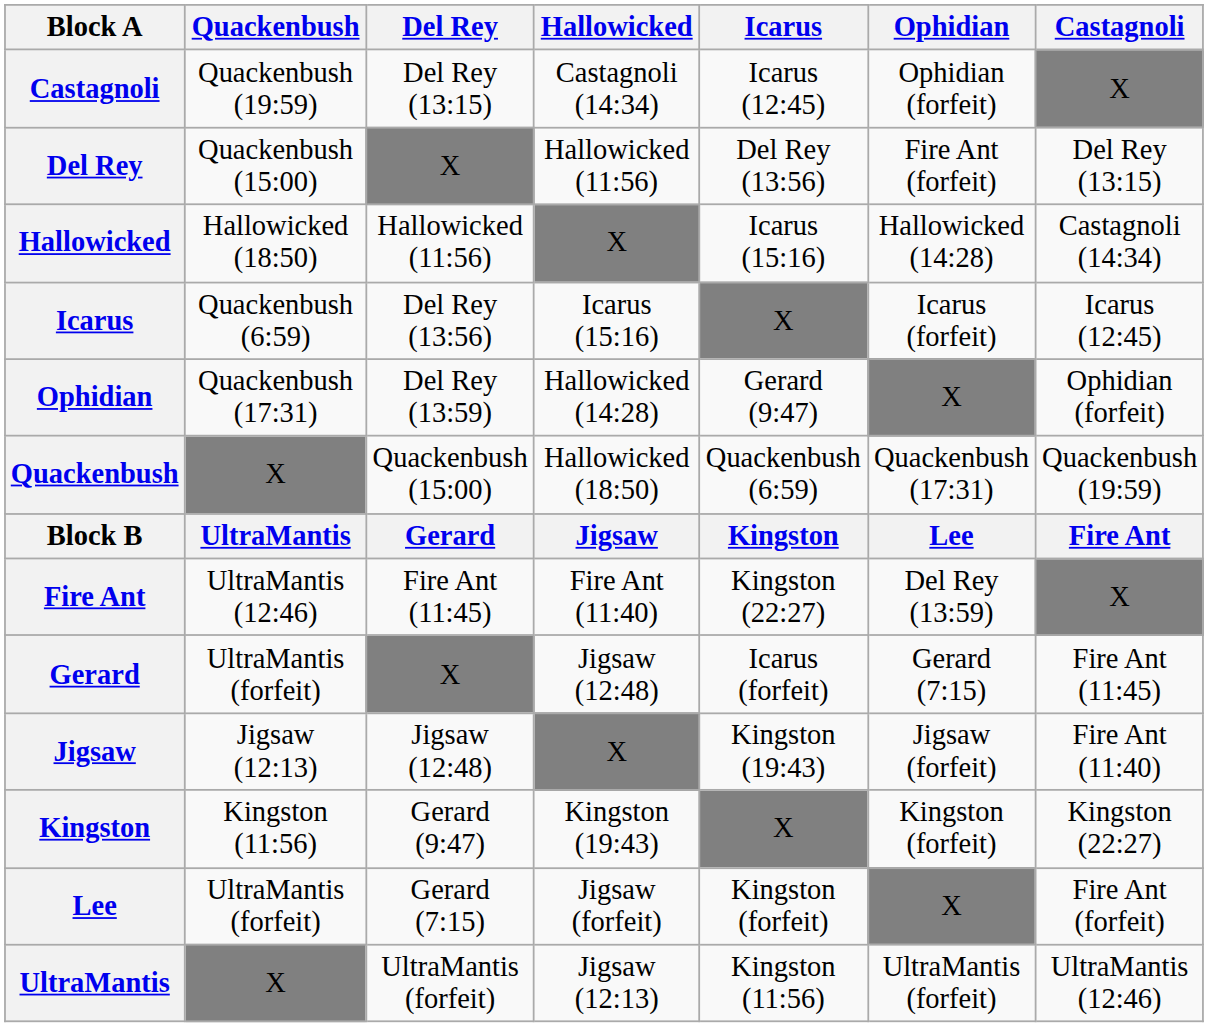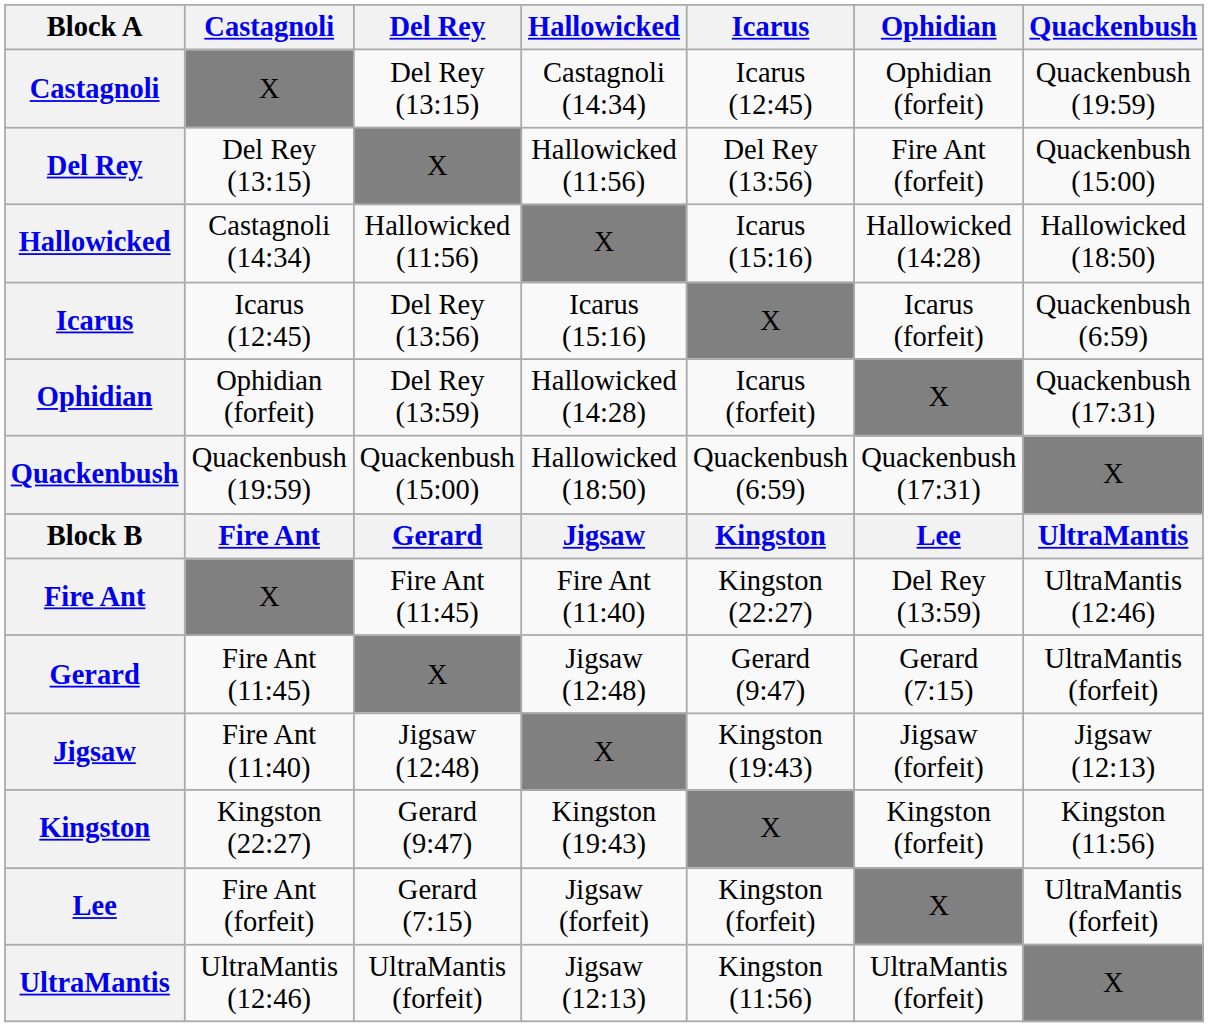columns swapped: (1120, 27) <-> (276, 27)
(783, 397) Gerard (9:47) -> (771, 397) Icarus (forfeit)
(783, 673) Icarus (forfeit) -> (771, 673) Gerard (9:47)
